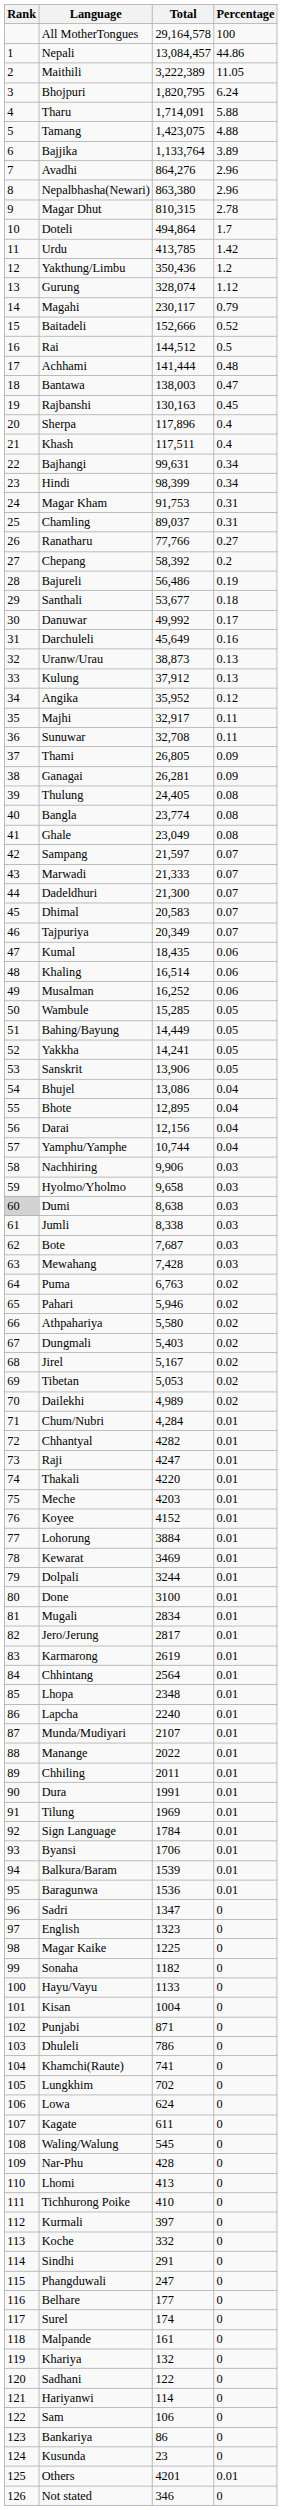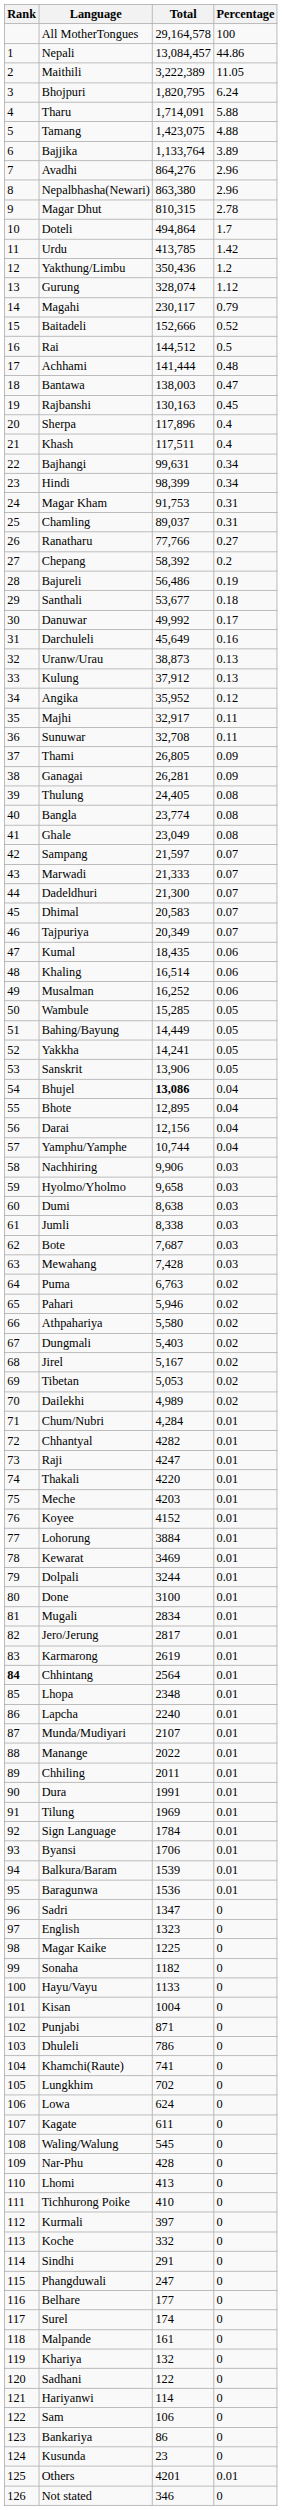(172, 1088) normal -> (172, 1088) bold
(13, 1206) lightgrey background -> (13, 1206) no background
(13, 1675) normal -> (13, 1675) bold
